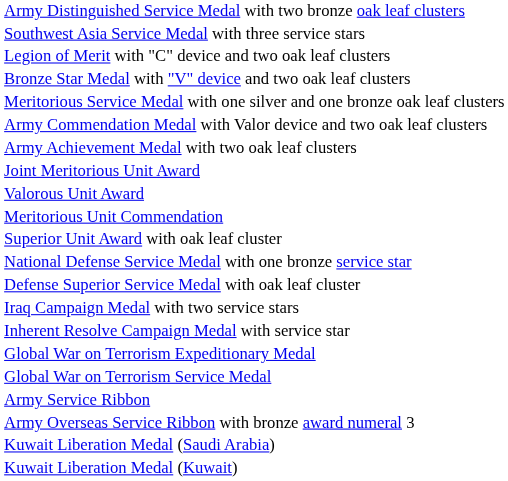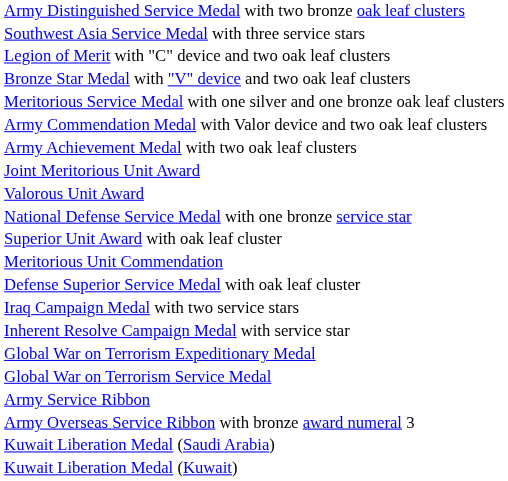(114, 216) Meritorious Unit Commendation -> (208, 216) National Defense Service Medal with one bronze service star
(208, 262) National Defense Service Medal with one bronze service star -> (114, 262) Meritorious Unit Commendation
